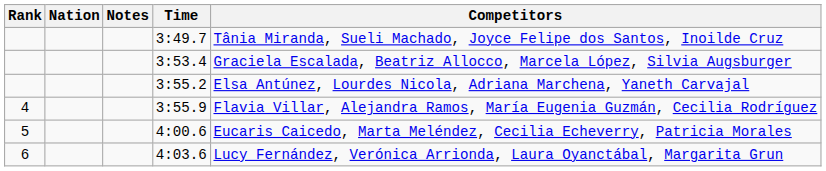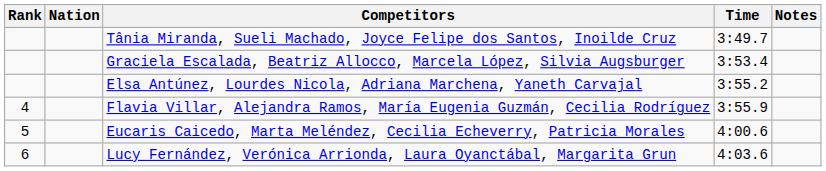columns swapped: (515, 16) <-> (128, 16)
